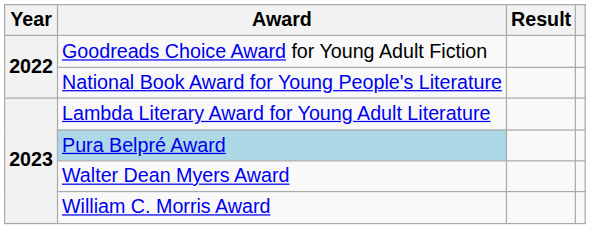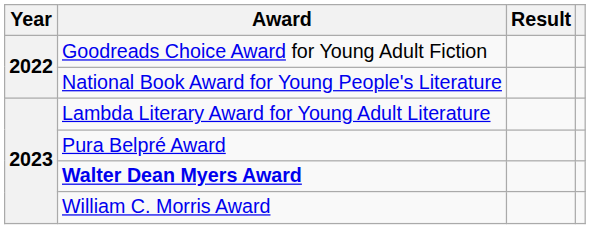(144, 144) lightblue background -> (144, 144) no background
(176, 176) normal -> (182, 176) bold
